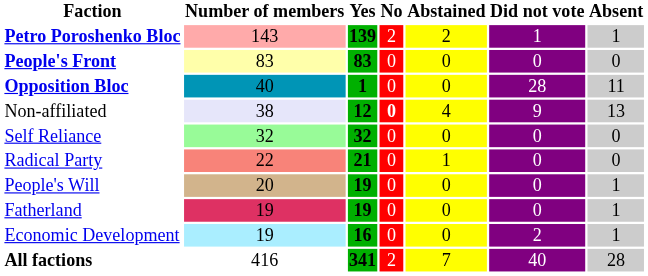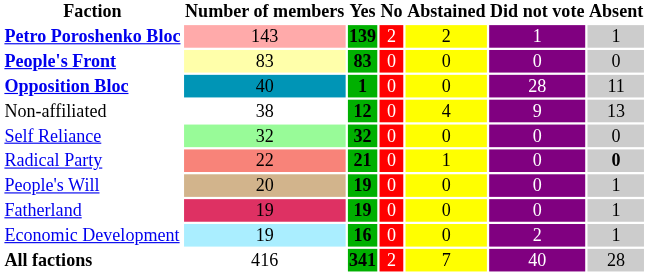(265, 110) lavender background -> (265, 110) no background
(392, 110) bold -> (392, 110) normal
(616, 160) normal -> (616, 160) bold
